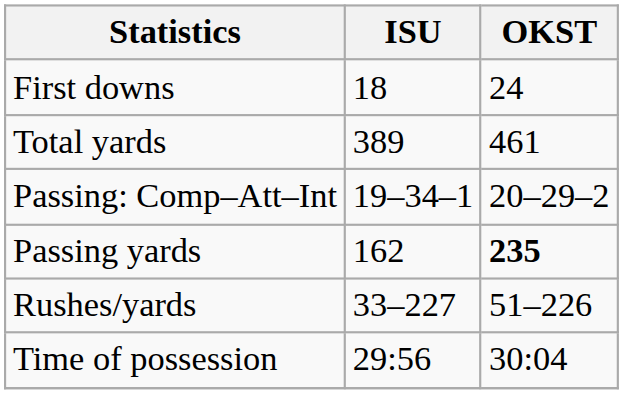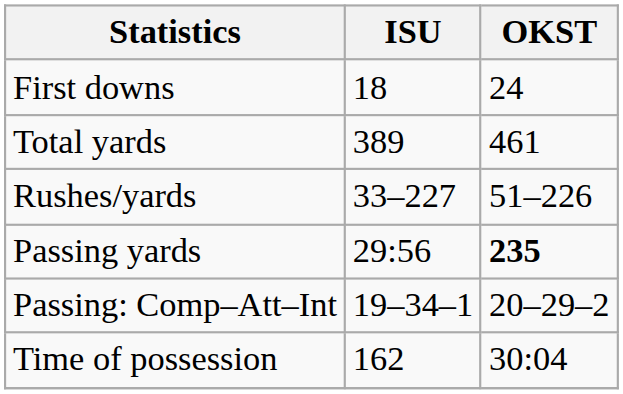rows swapped: (105, 304) <-> (175, 195)
(379, 250) 162 -> (392, 250) 29:56
(392, 359) 29:56 -> (379, 359) 162
